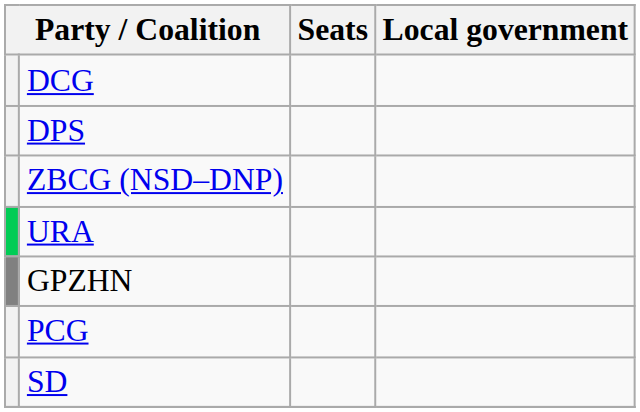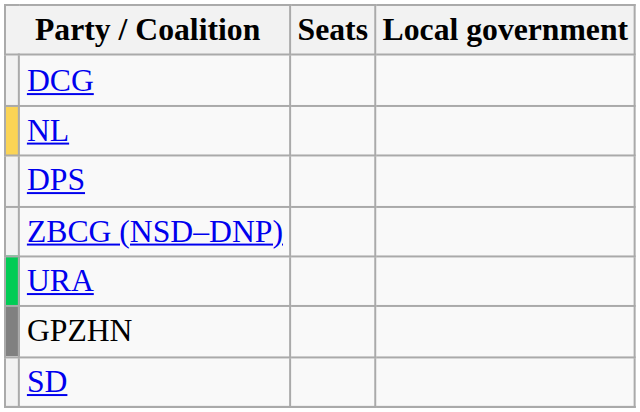+ row: (48, 130)
- row: (58, 331)
